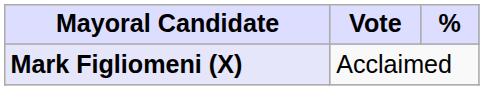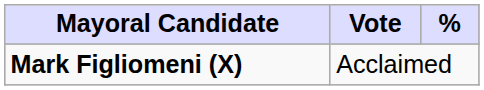(126, 64) lavender background -> (126, 64) no background
